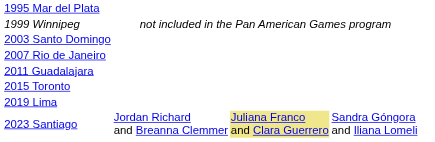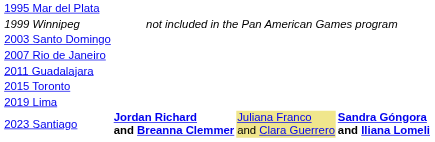(171, 124) normal -> (174, 124) bold
(374, 124) normal -> (384, 124) bold
